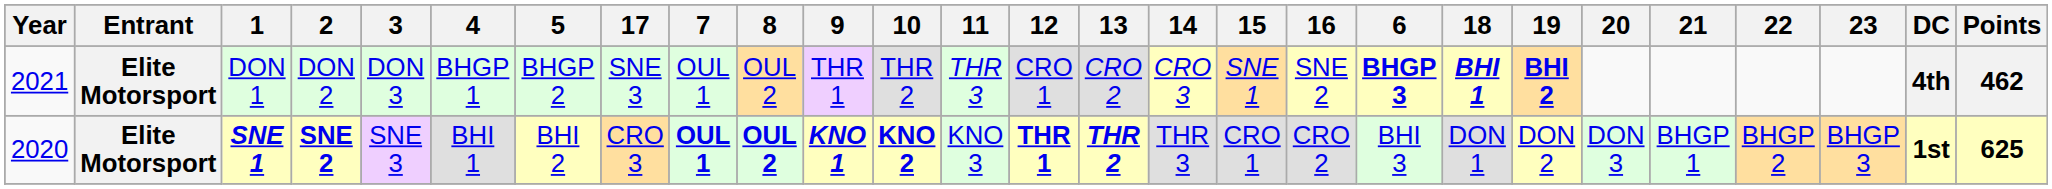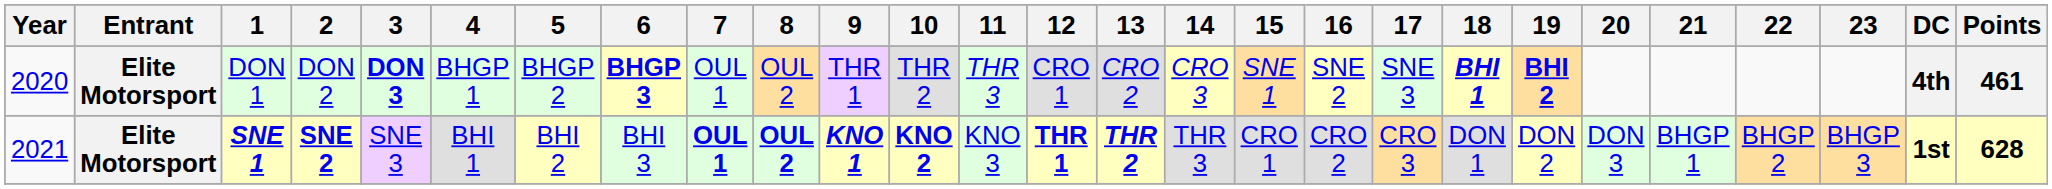columns swapped: (1399, 26) <-> (635, 26)
(40, 81) 2021 -> (40, 81) 2020
(396, 81) normal -> (396, 81) bold
(2002, 81) 462 -> (2002, 81) 461
(40, 150) 2020 -> (40, 150) 2021
(2002, 150) 625 -> (2002, 150) 628
